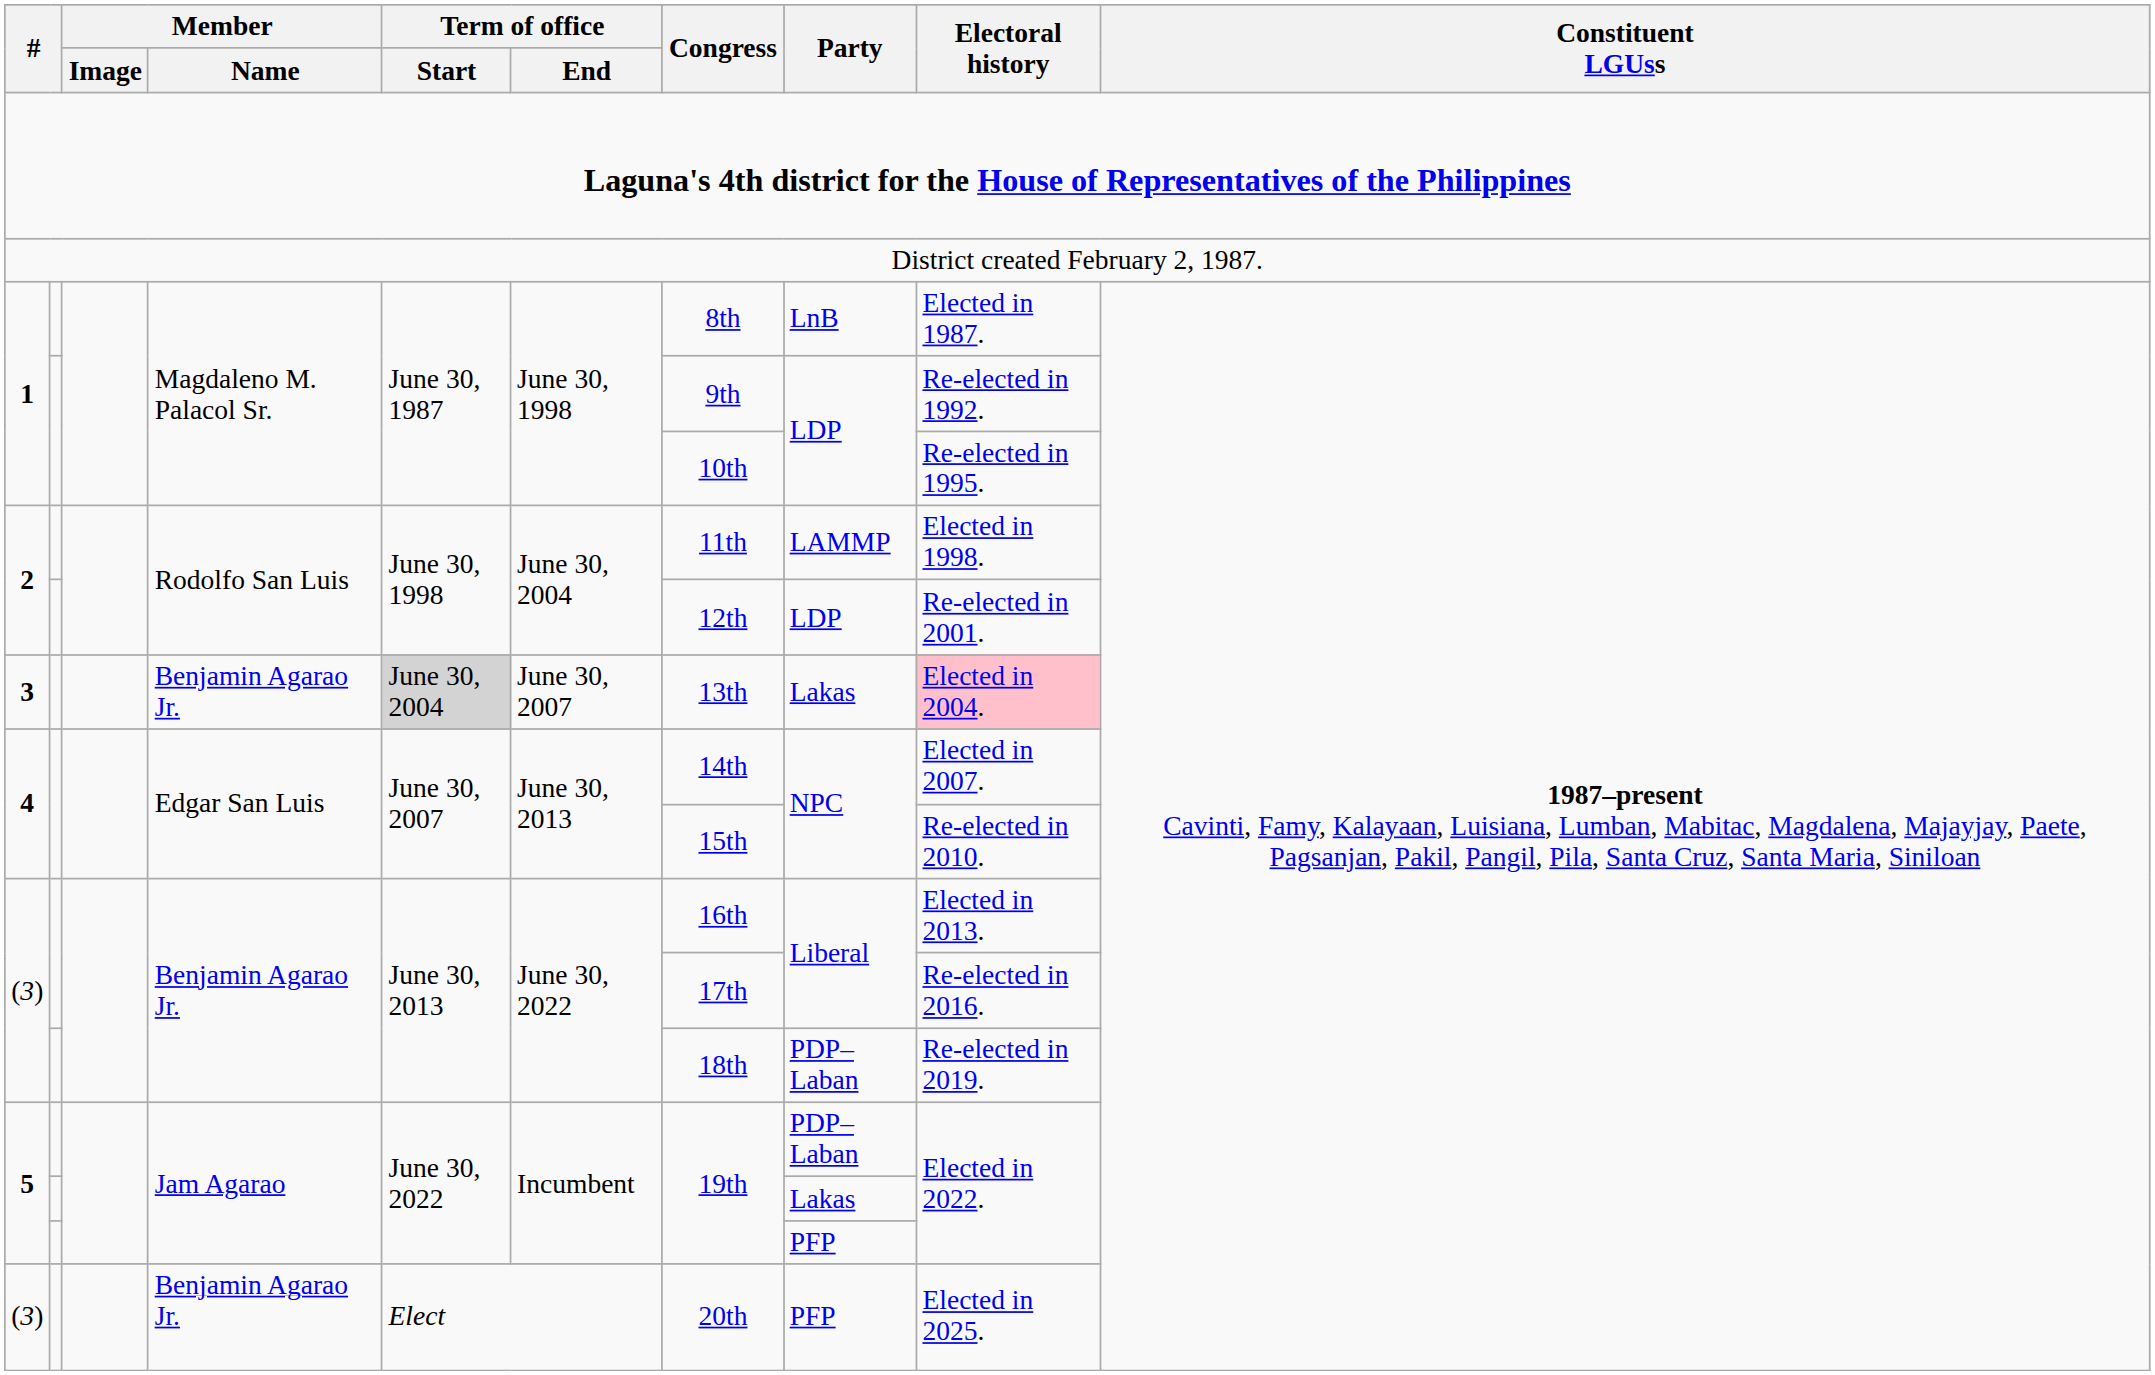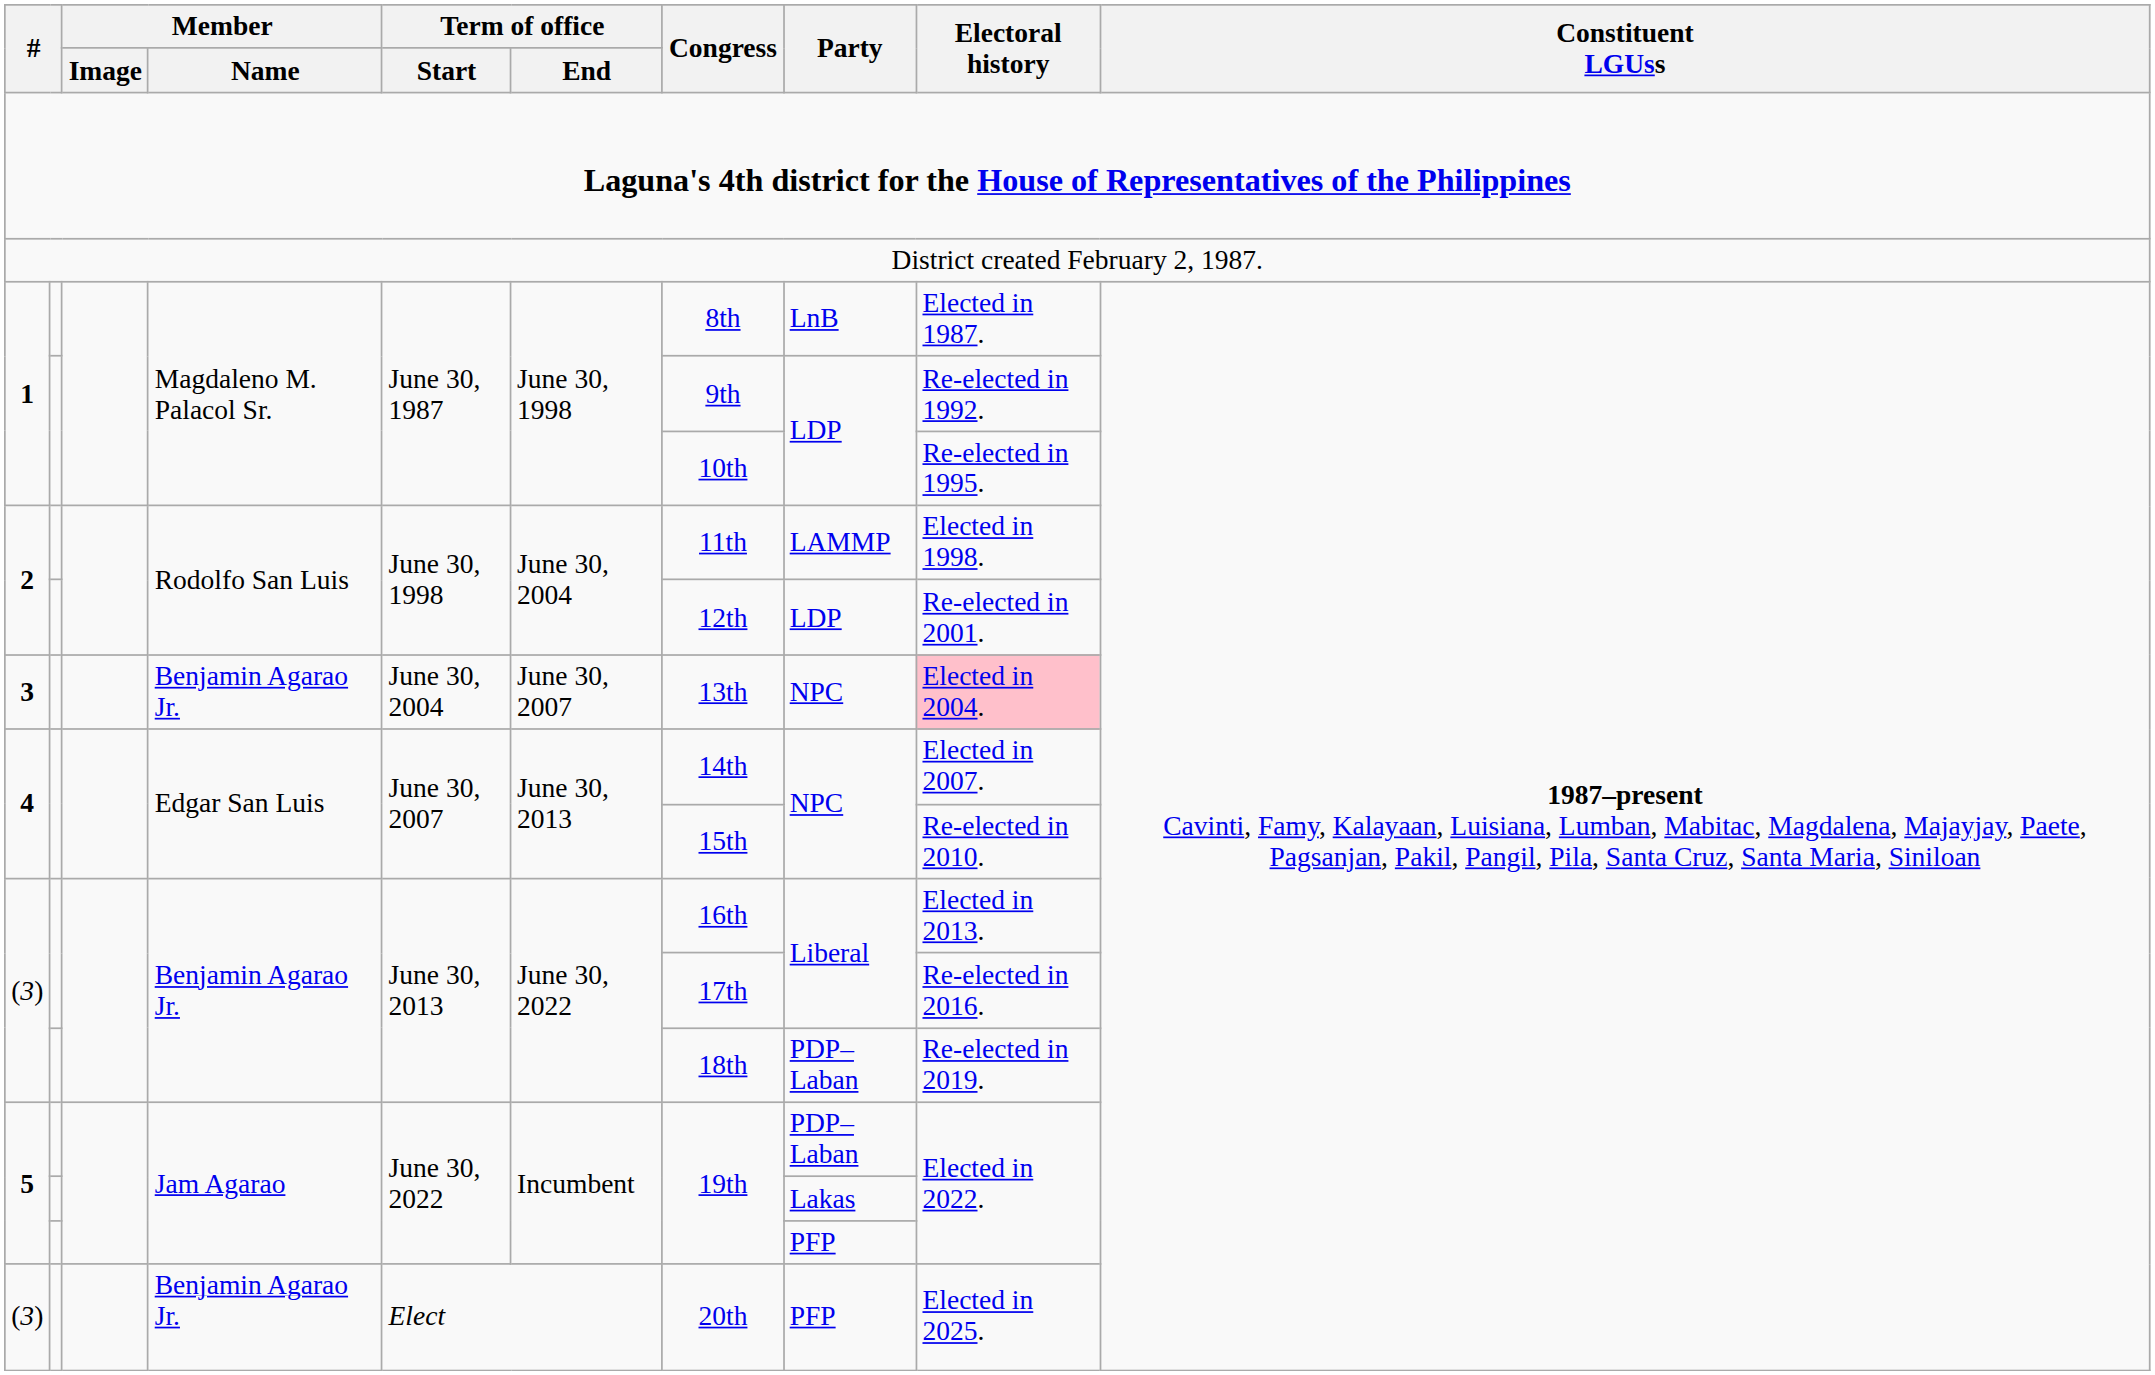(434, 691) lightgrey background -> (434, 691) no background
(823, 691) Lakas -> (816, 691) NPC
